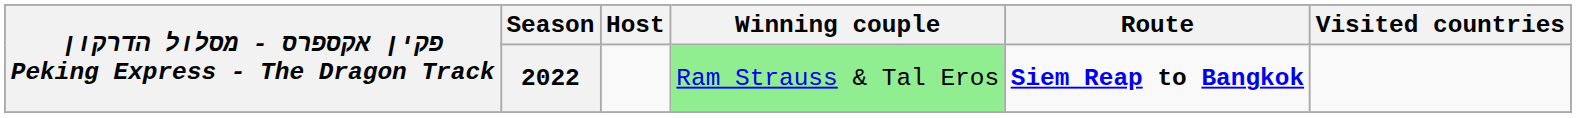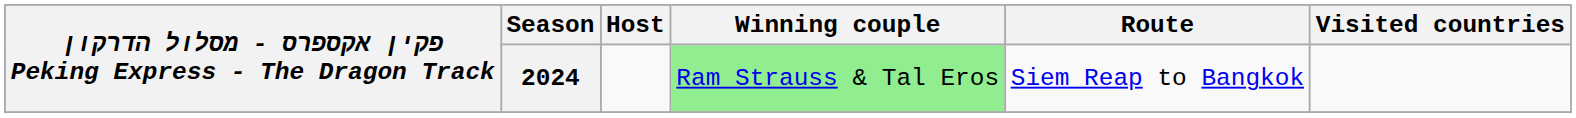(550, 79) 2022 -> (550, 79) 2024
(1157, 79) bold -> (1157, 79) normal
